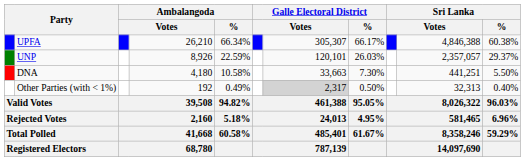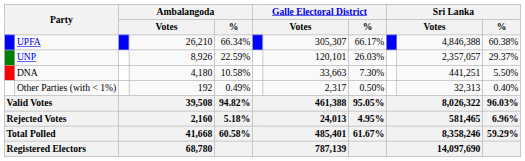(335, 88) lightgrey background -> (335, 88) no background
